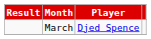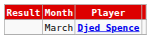(108, 27) normal -> (108, 27) bold
